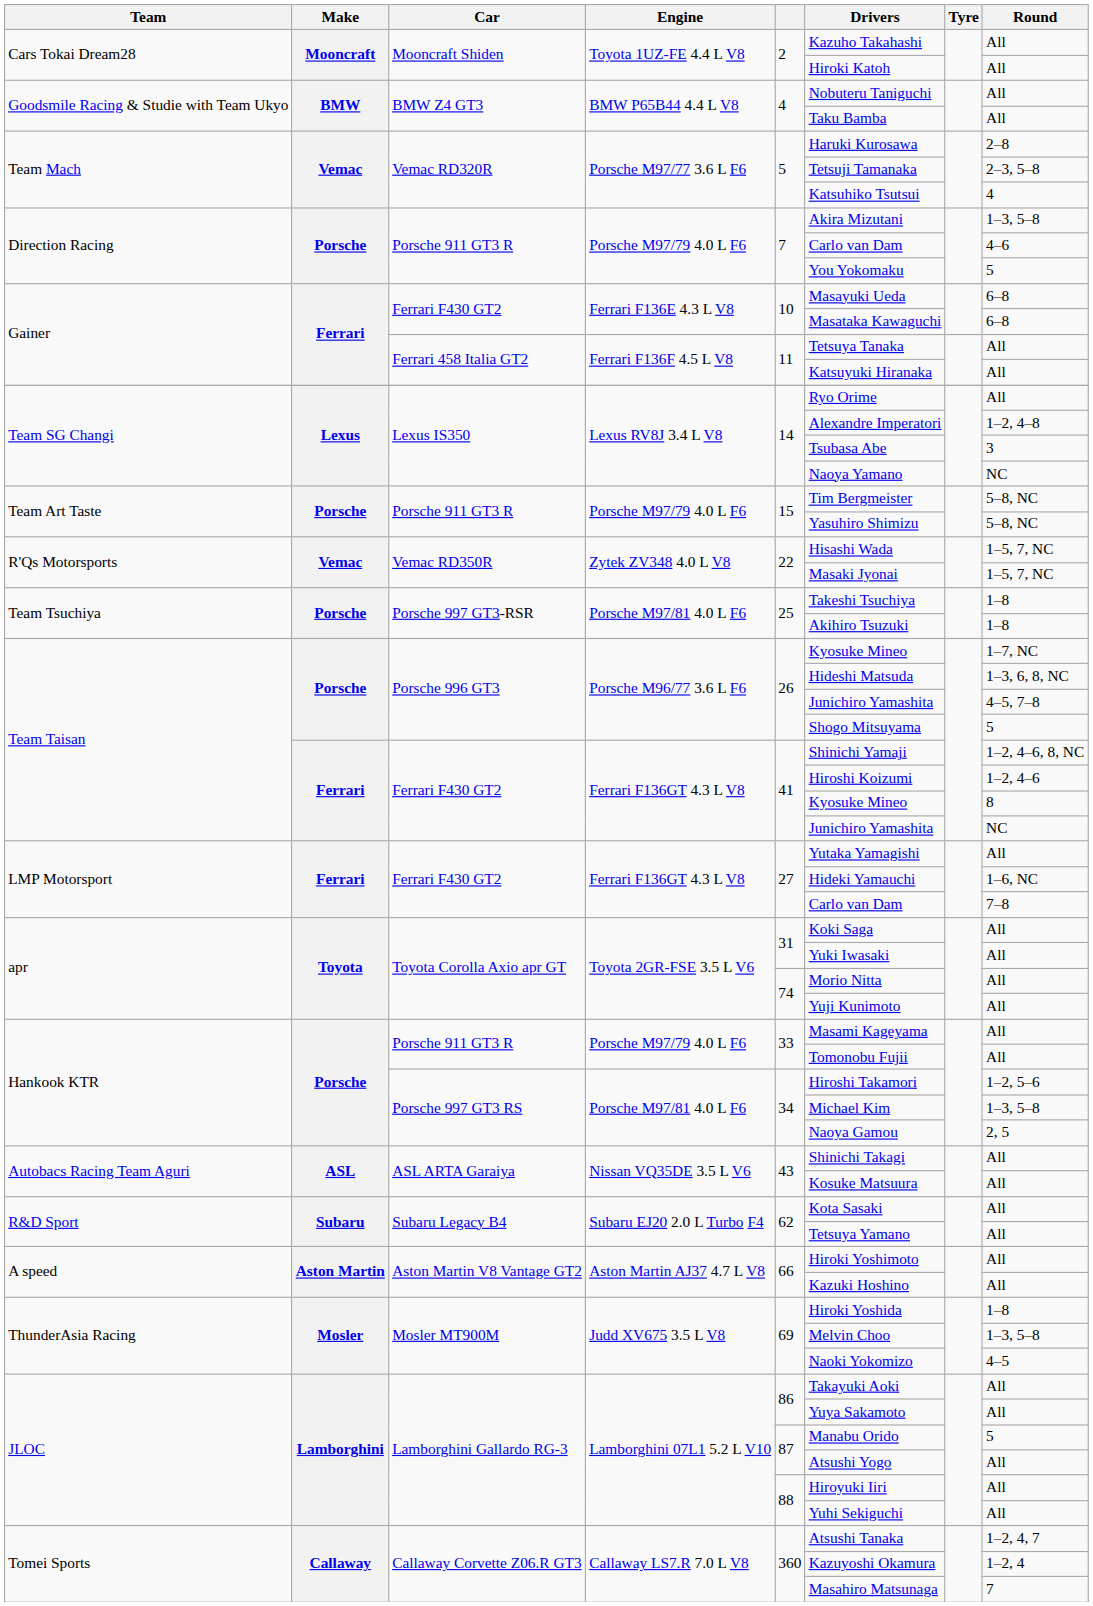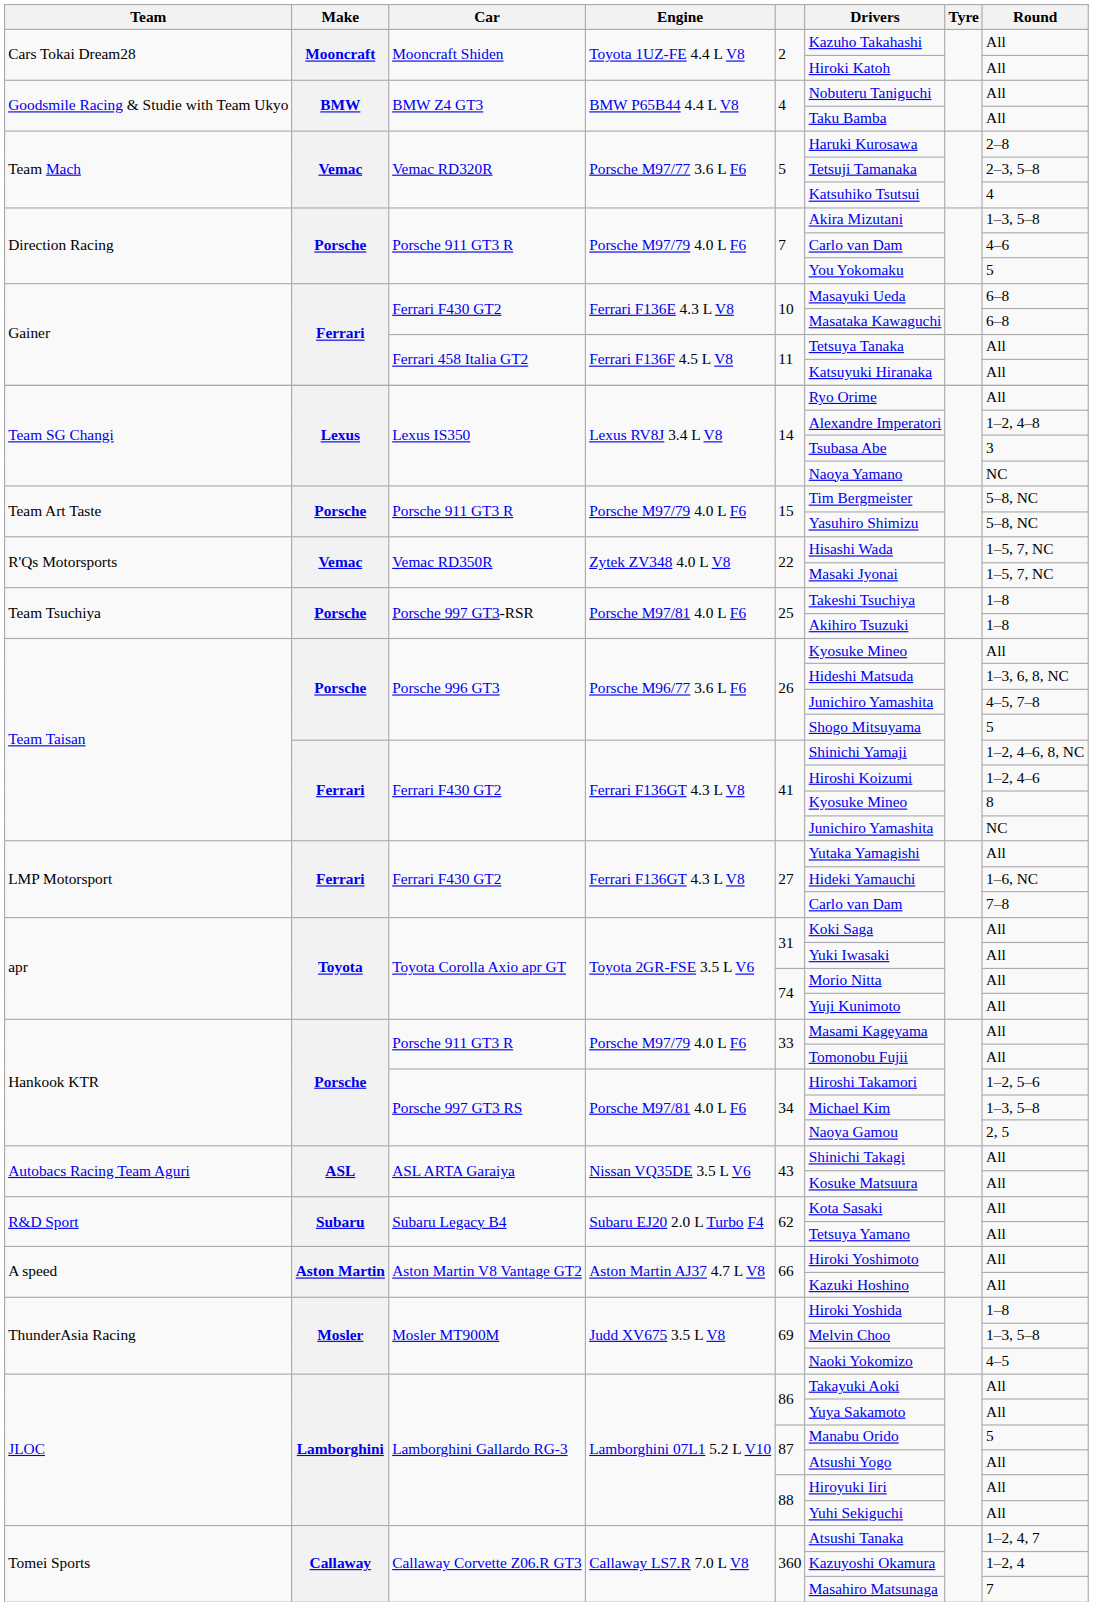(1012, 650) 1–7, NC -> (996, 650) All
